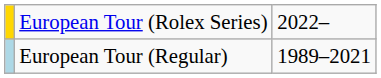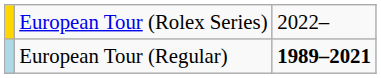(324, 56) normal -> (324, 56) bold
